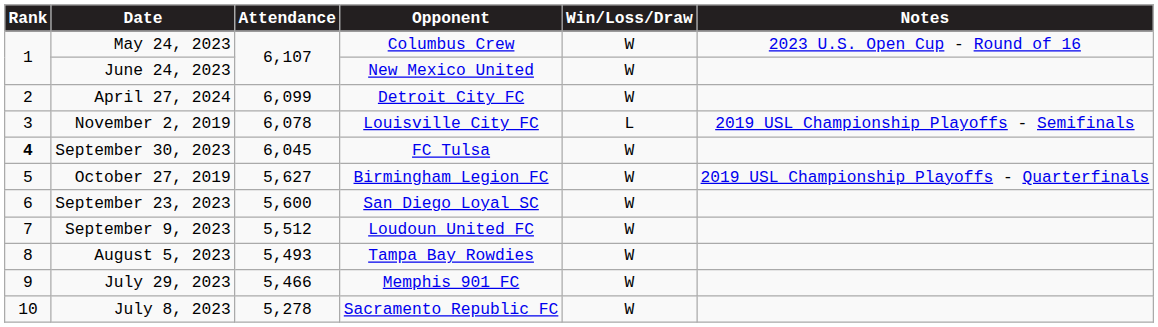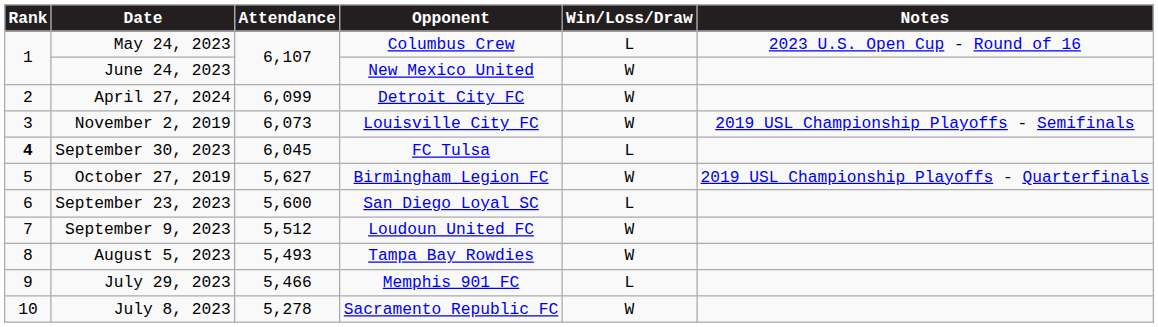(629, 44) W -> (629, 44) L
(287, 124) 6,078 -> (287, 124) 6,073
(629, 124) L -> (629, 124) W
(629, 150) W -> (629, 150) L
(629, 203) W -> (629, 203) L
(629, 283) W -> (629, 283) L
